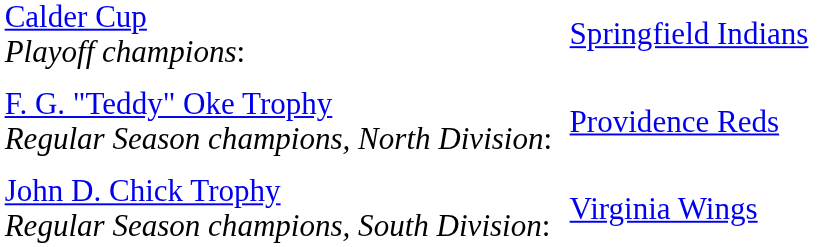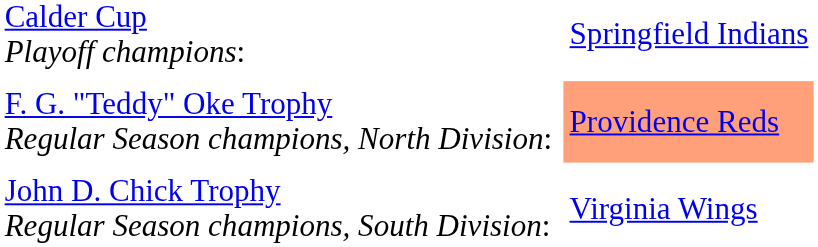(674, 121) no background -> (674, 121) lightsalmon background
